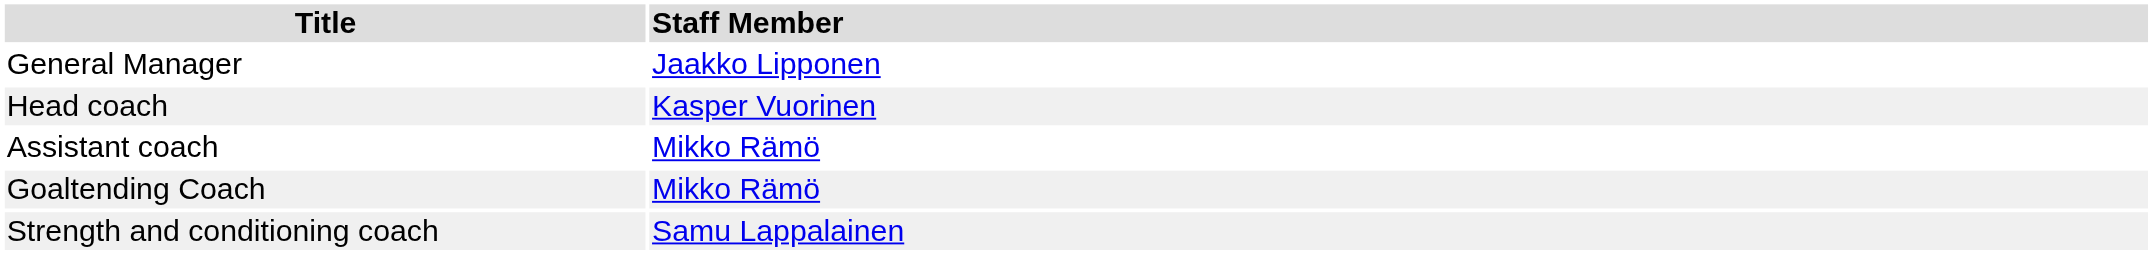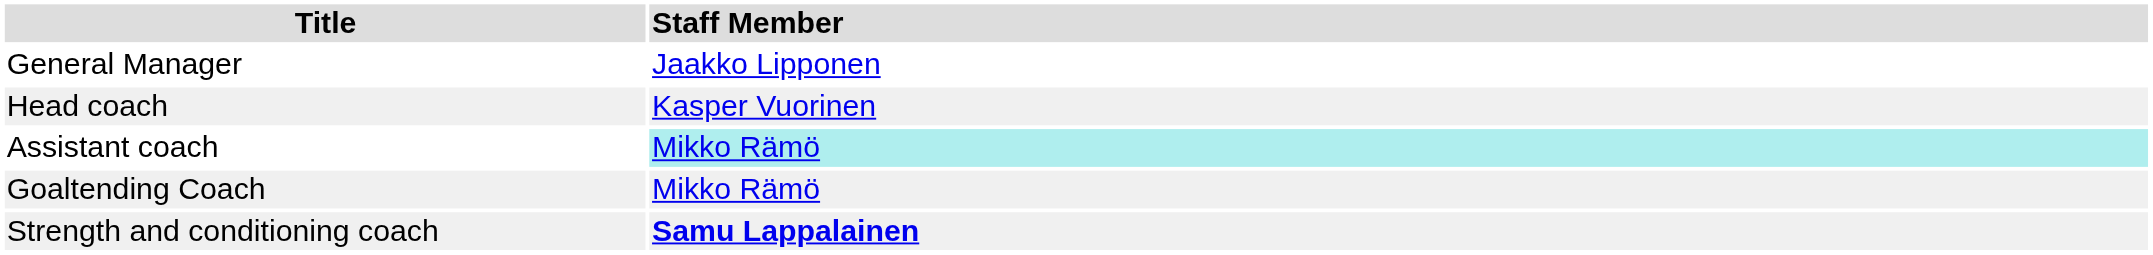(736, 147) no background -> (736, 147) paleturquoise background
(778, 230) normal -> (786, 230) bold
